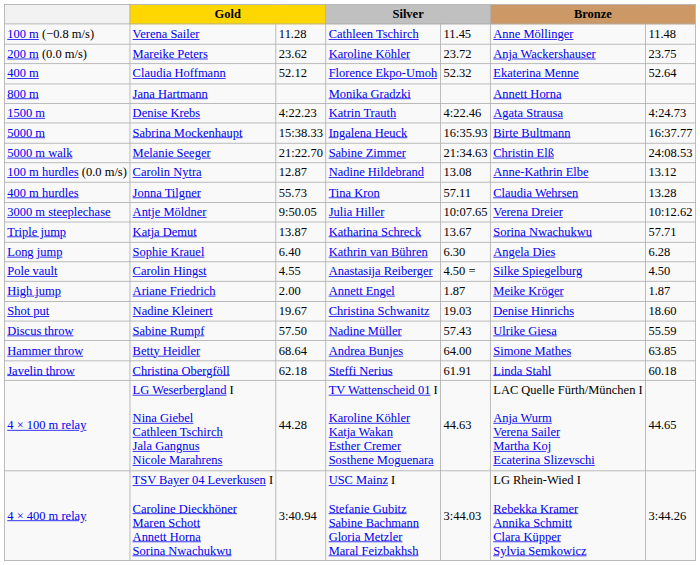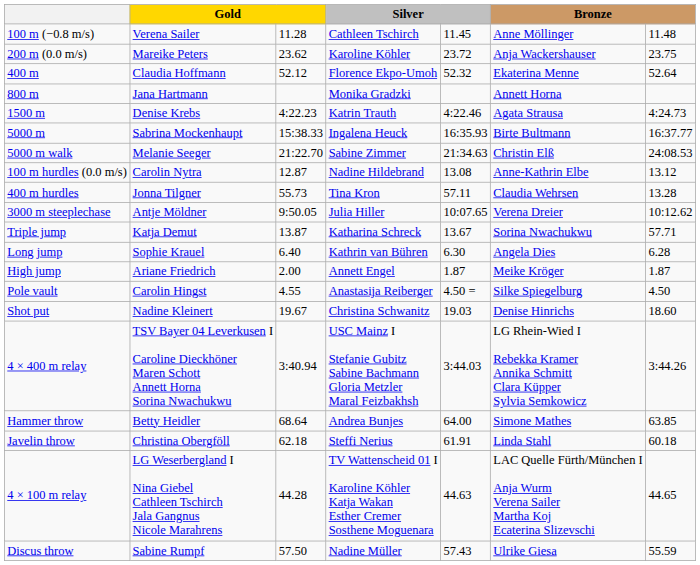rows swapped: (34, 291) <-> (32, 271)
rows swapped: (40, 331) <-> (47, 515)
